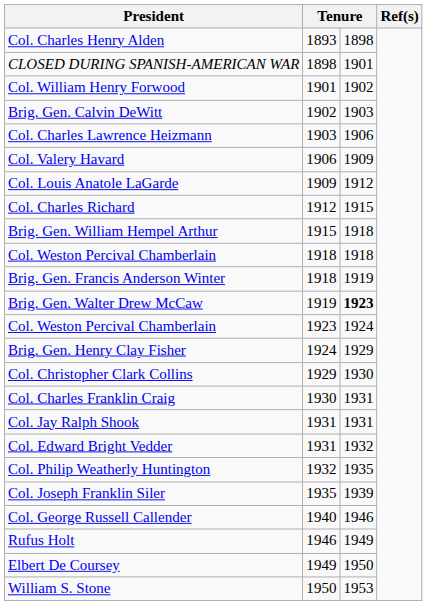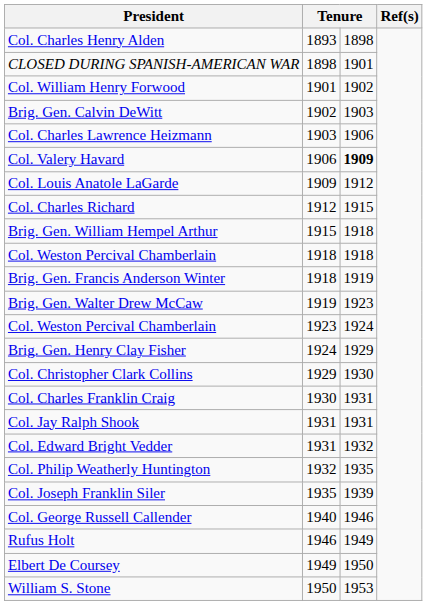(358, 159) normal -> (358, 159) bold
(358, 302) bold -> (358, 302) normal
